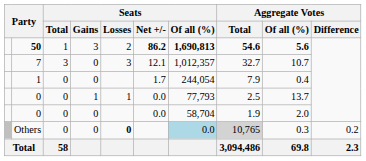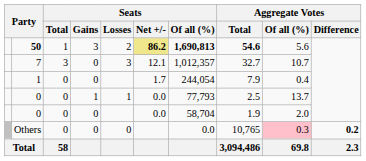(157, 46) no background -> (157, 46) khaki background
(303, 46) bold -> (303, 46) normal
(129, 130) bold -> (129, 130) normal
(208, 130) lightblue background -> (208, 130) no background
(246, 130) lightgrey background -> (246, 130) no background
(303, 130) no background -> (303, 130) pink background
(352, 130) normal -> (352, 130) bold
